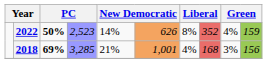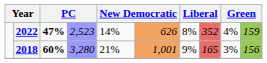(54, 31) 50% -> (54, 31) 47%
(54, 50) 69% -> (54, 50) 60%
(82, 50) 3,285 -> (82, 50) 3,280
(189, 50) 4% -> (189, 50) 9%
(210, 50) 168 -> (210, 50) 165
